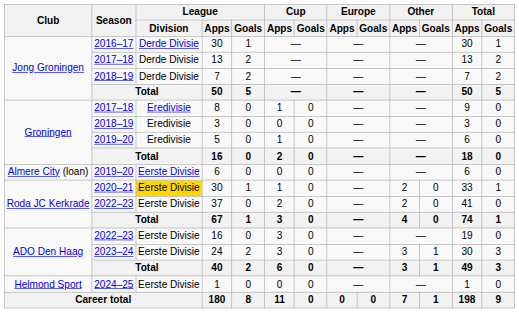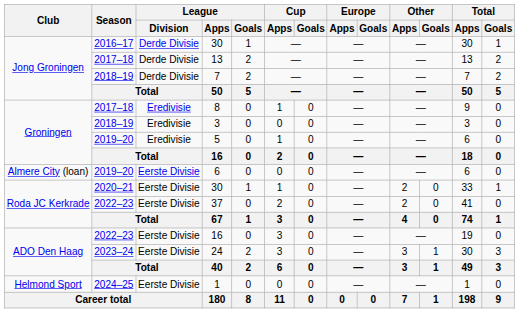(169, 188) gold background -> (169, 188) no background
